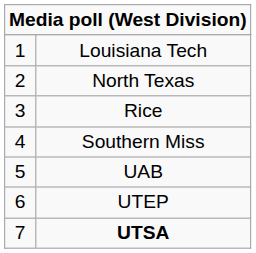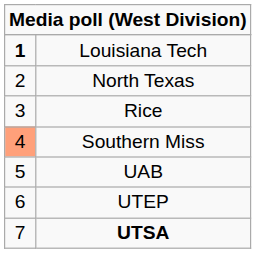(20, 50) normal -> (20, 50) bold
(20, 141) no background -> (20, 141) lightsalmon background
